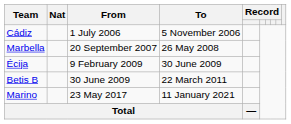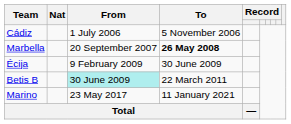(190, 48) normal -> (190, 48) bold
(100, 79) no background -> (100, 79) paleturquoise background
